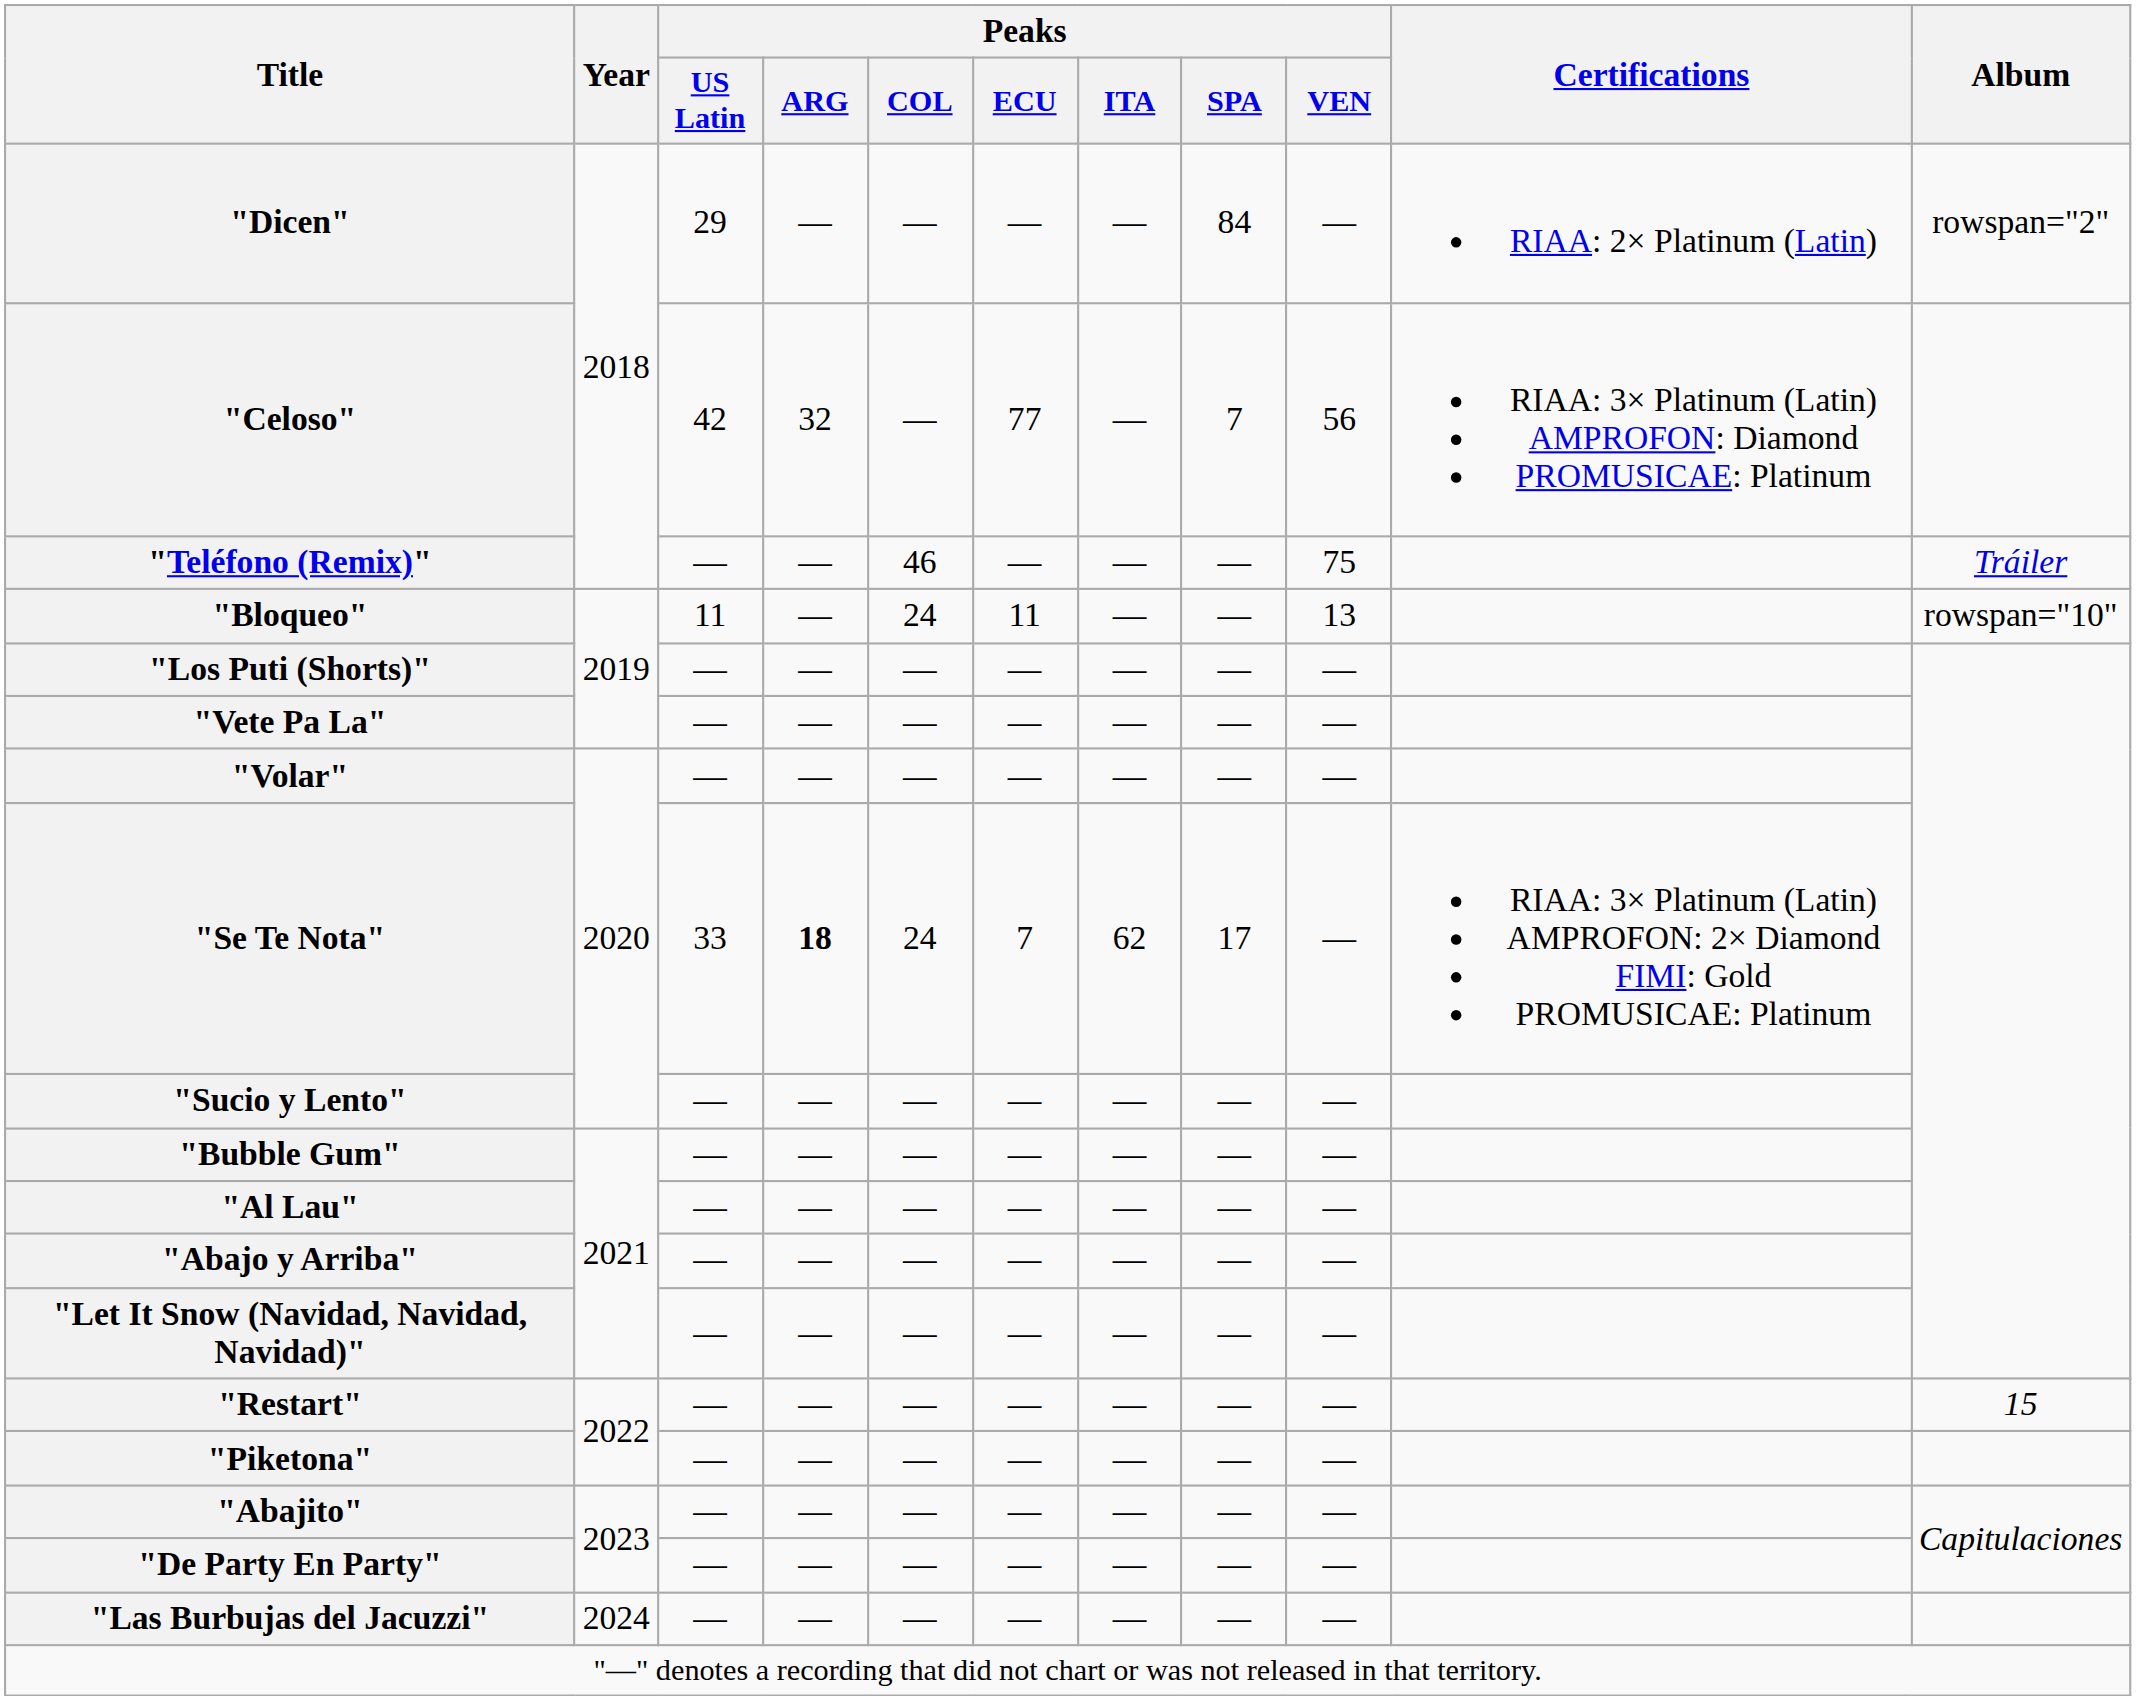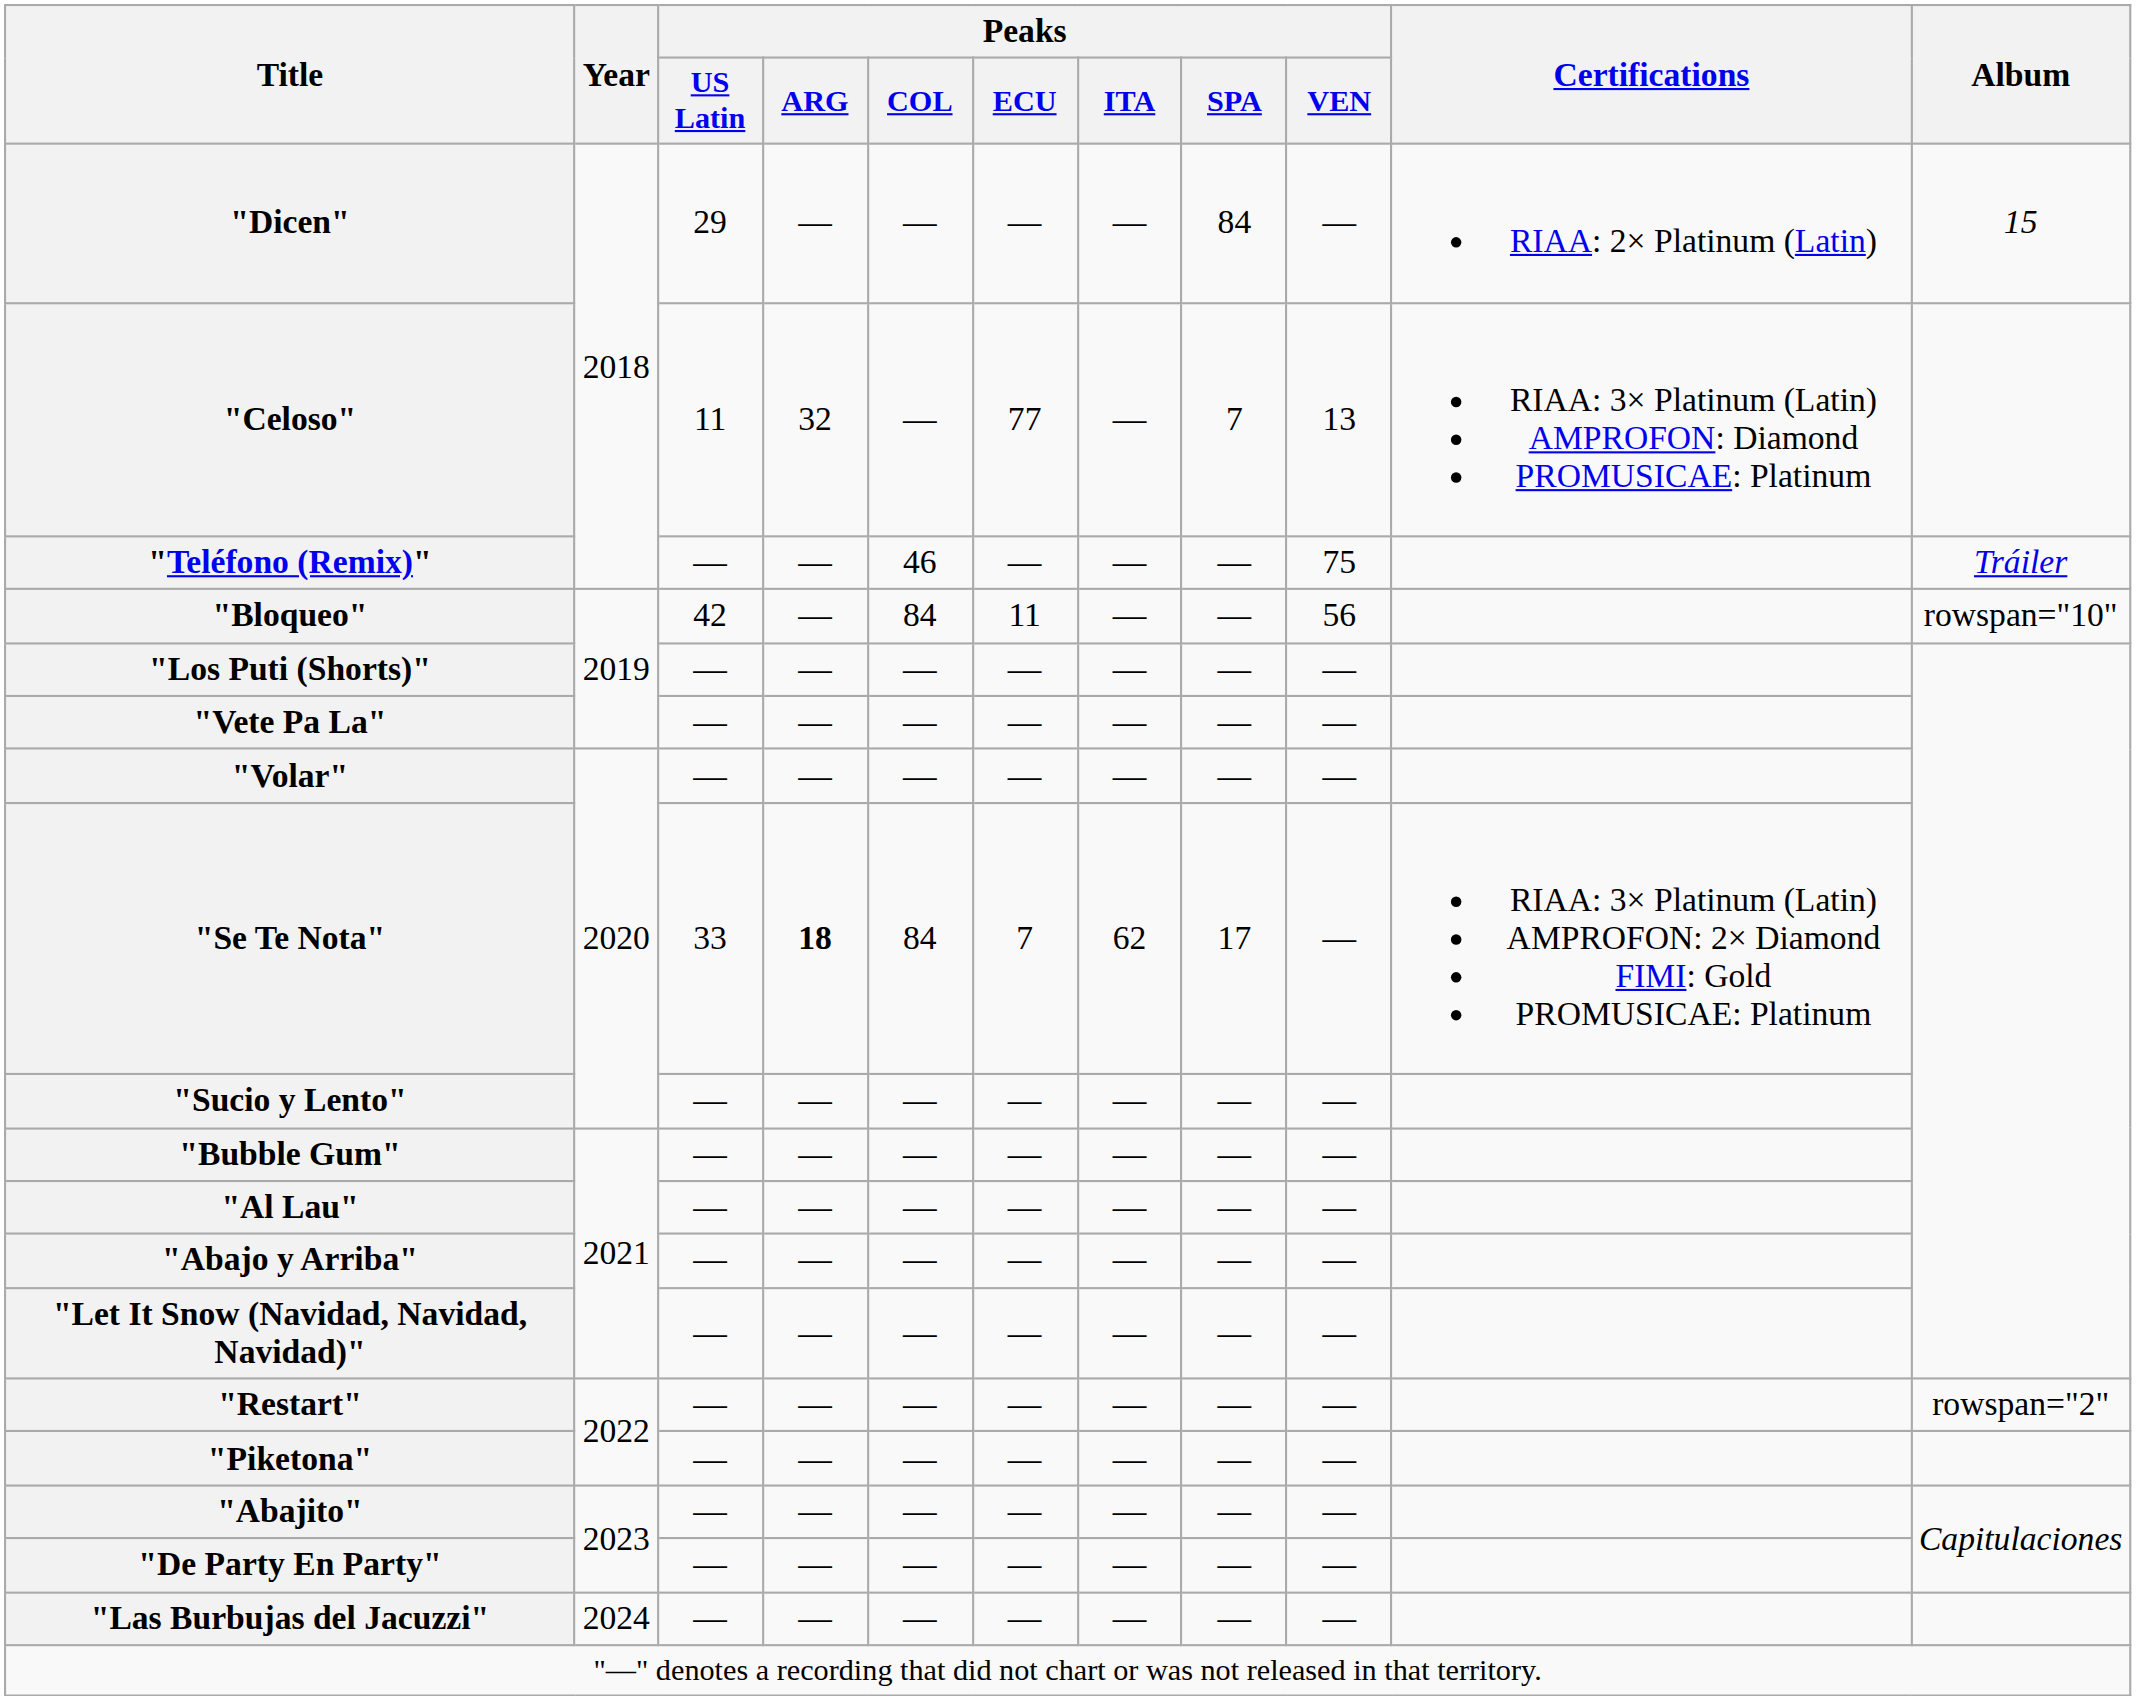(2021, 222) rowspan="2" -> (2021, 222) 15
(710, 418) 42 -> (710, 418) 11
(1339, 418) 56 -> (1339, 418) 13
(710, 615) 11 -> (710, 615) 42
(920, 615) 24 -> (920, 615) 84
(1339, 615) 13 -> (1339, 615) 56
(920, 937) 24 -> (920, 937) 84
(2021, 1404) 15 -> (2021, 1404) rowspan="2"
